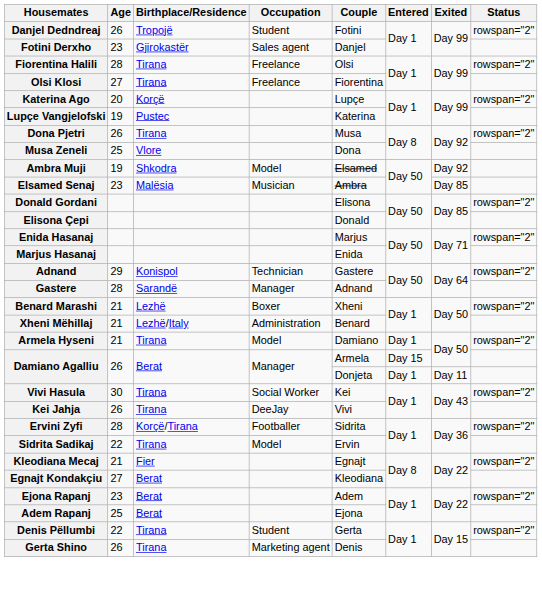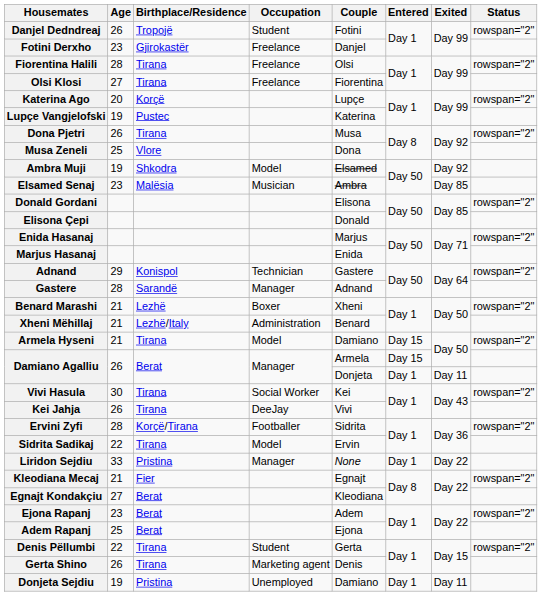(280, 47) Sales agent -> (276, 47) Freelance
(402, 340) Day 1 -> (405, 340) Day 15
+ row: (56, 461)
+ row: (56, 582)
